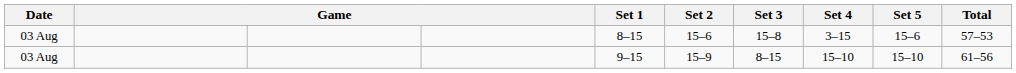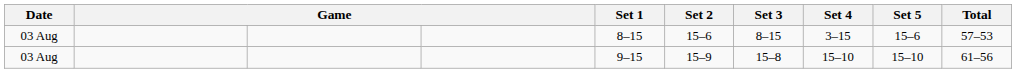(768, 36) 15–8 -> (768, 36) 8–15
(768, 57) 8–15 -> (768, 57) 15–8
